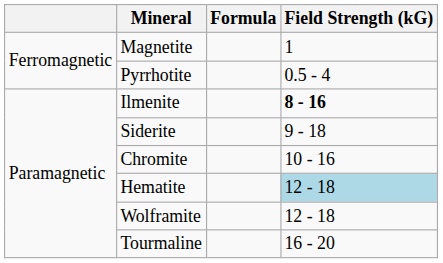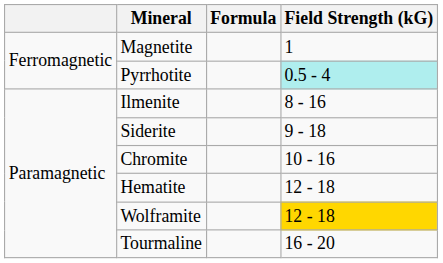(307, 74) no background -> (307, 74) paleturquoise background
(305, 103) bold -> (305, 103) normal
(310, 187) lightblue background -> (310, 187) no background
(310, 215) no background -> (310, 215) gold background
